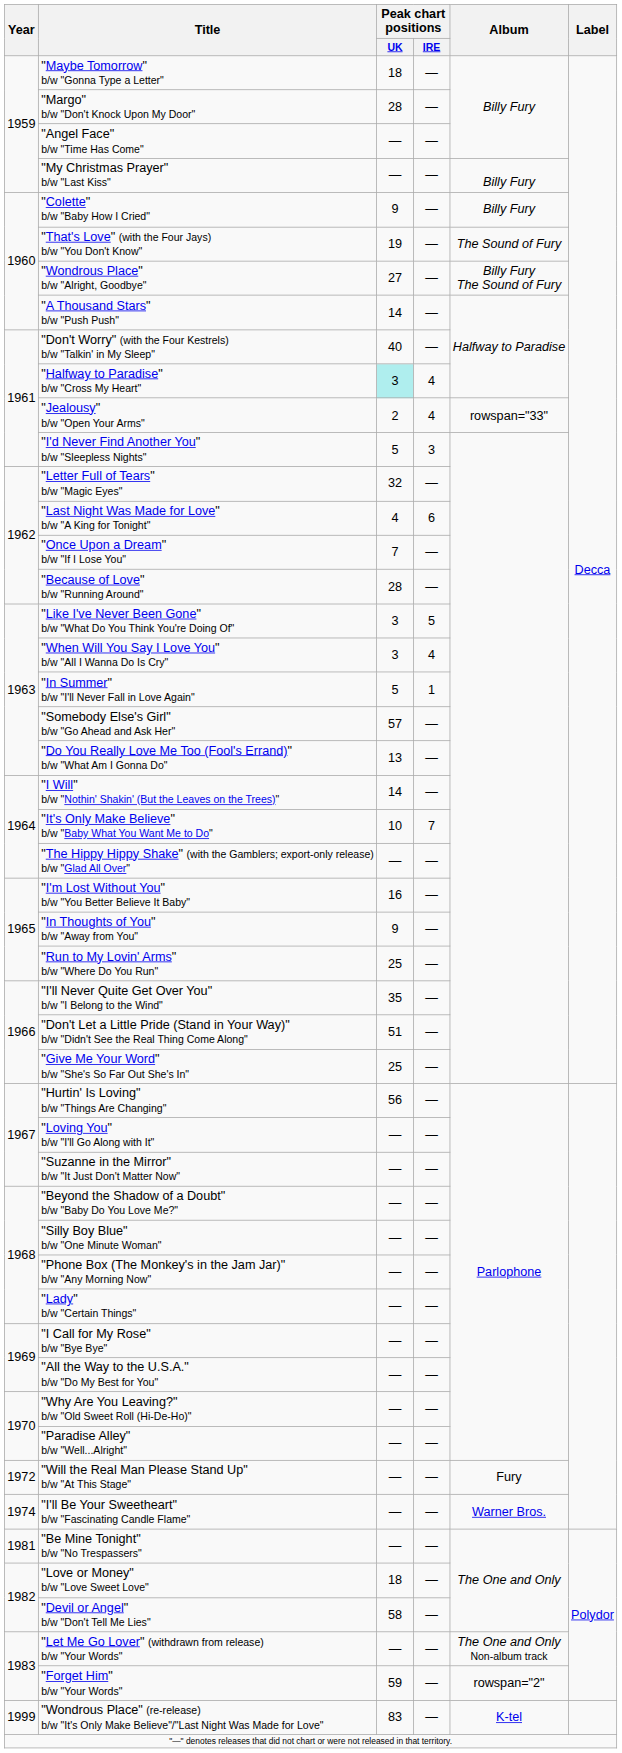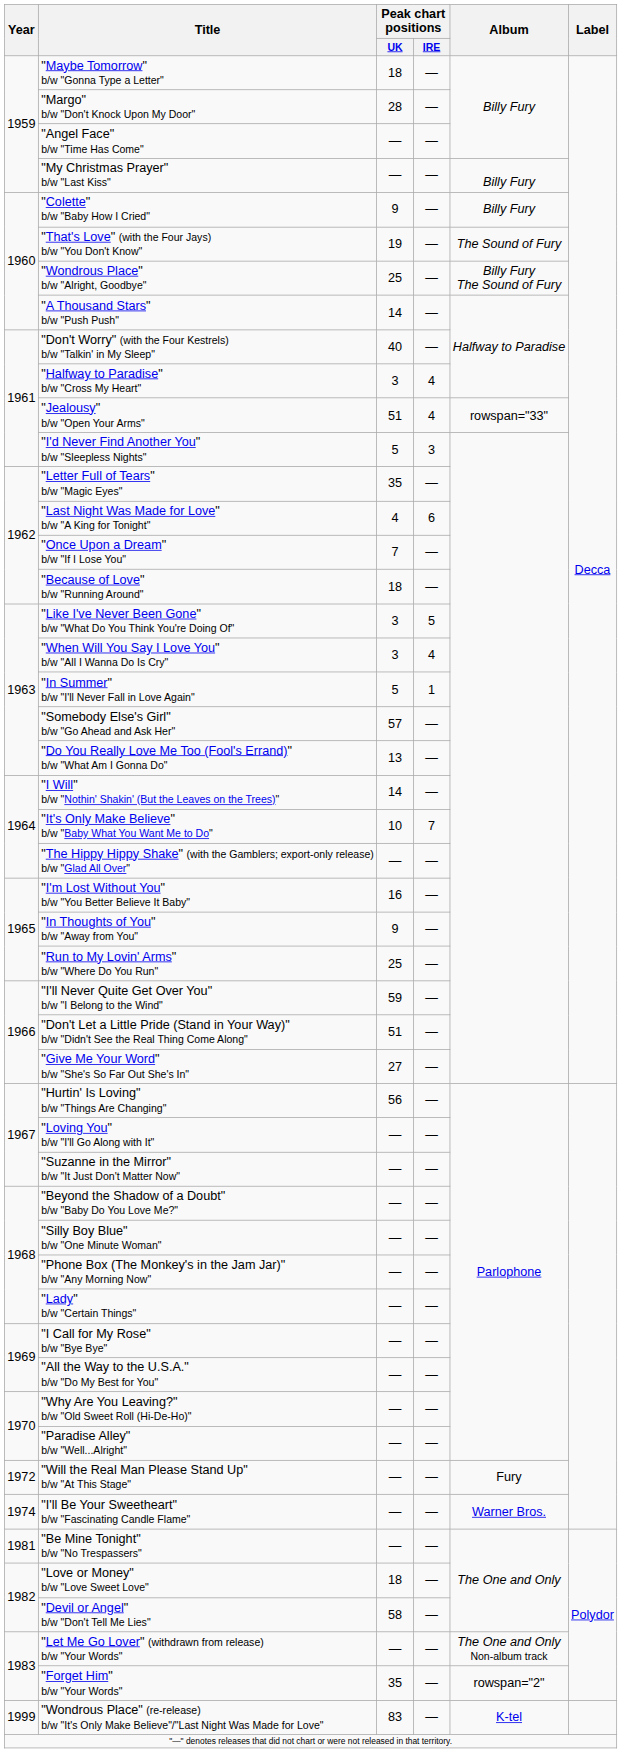(395, 278) 27 -> (395, 278) 25
(395, 381) paleturquoise background -> (395, 381) no background
(395, 415) 2 -> (395, 415) 51
(395, 483) 32 -> (395, 483) 35
(395, 586) 28 -> (395, 586) 18
(395, 997) 35 -> (395, 997) 59
(395, 1066) 25 -> (395, 1066) 27
(395, 1683) 59 -> (395, 1683) 35
